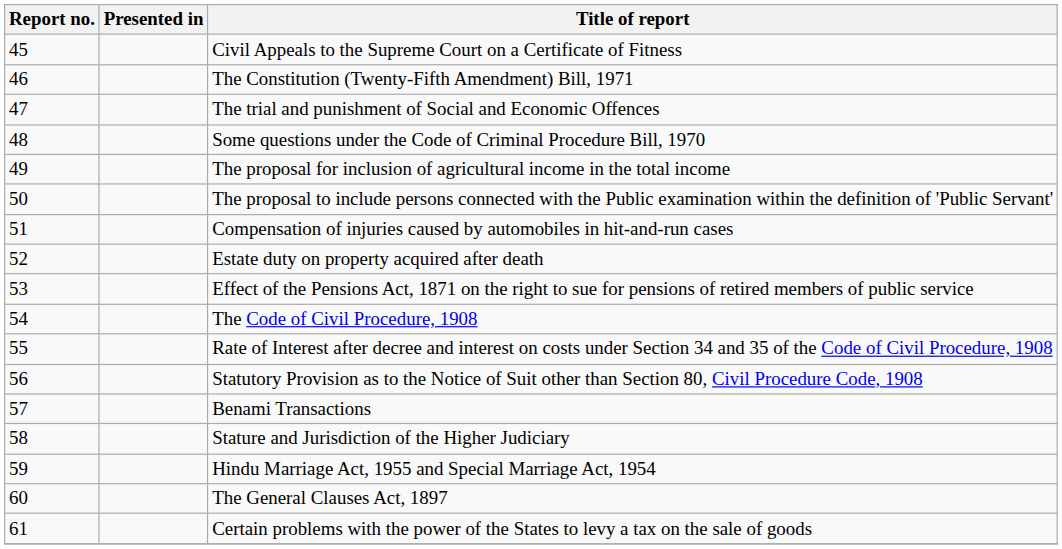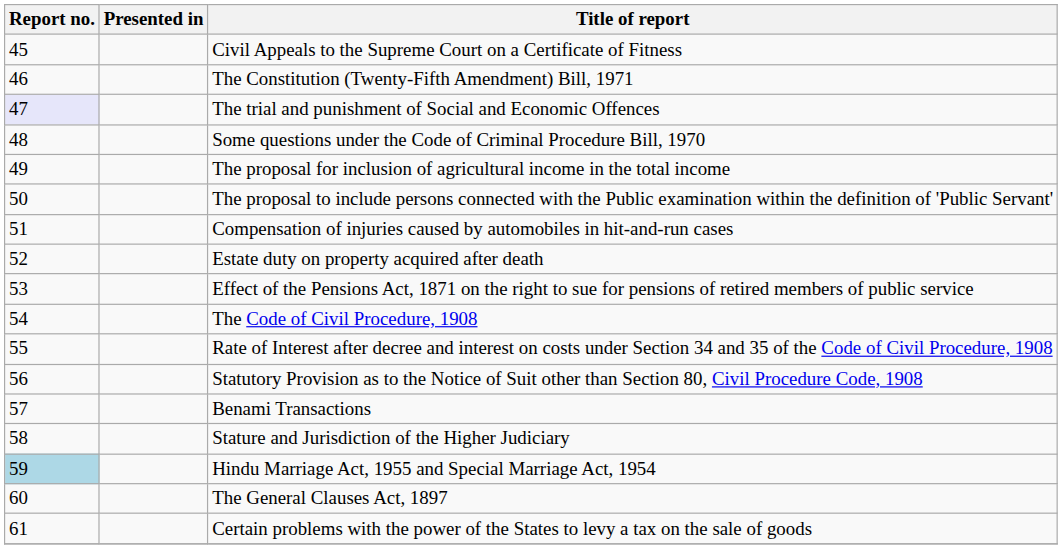(18, 109) no background -> (18, 109) lavender background
(18, 468) no background -> (18, 468) lightblue background
